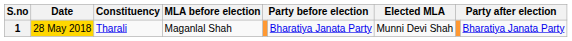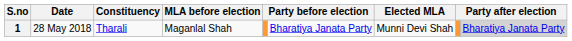(62, 28) gold background -> (62, 28) no background
(513, 28) no background -> (513, 28) lightgrey background
